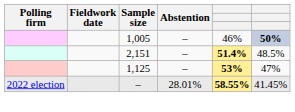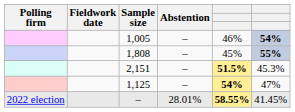(271, 38) 50% -> (271, 38) 54%
+ row: (138, 54)
(232, 54) 51.4% -> (232, 69) 51.5%
(271, 54) 48.5% -> (271, 69) 45.3%
(232, 69) 53% -> (232, 84) 54%
